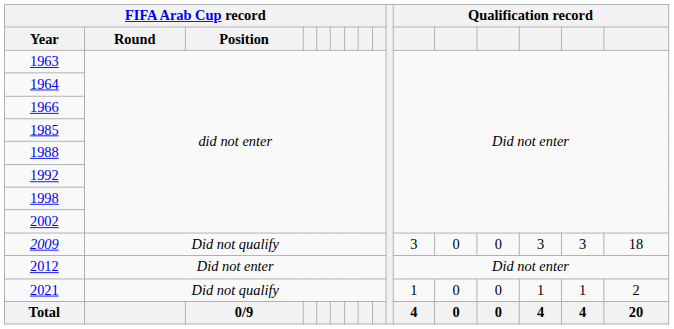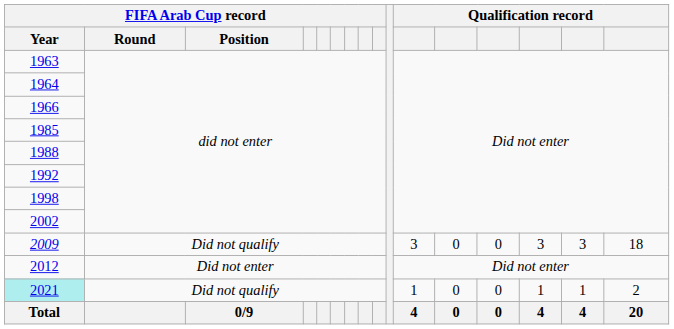(44, 289) no background -> (44, 289) paleturquoise background
